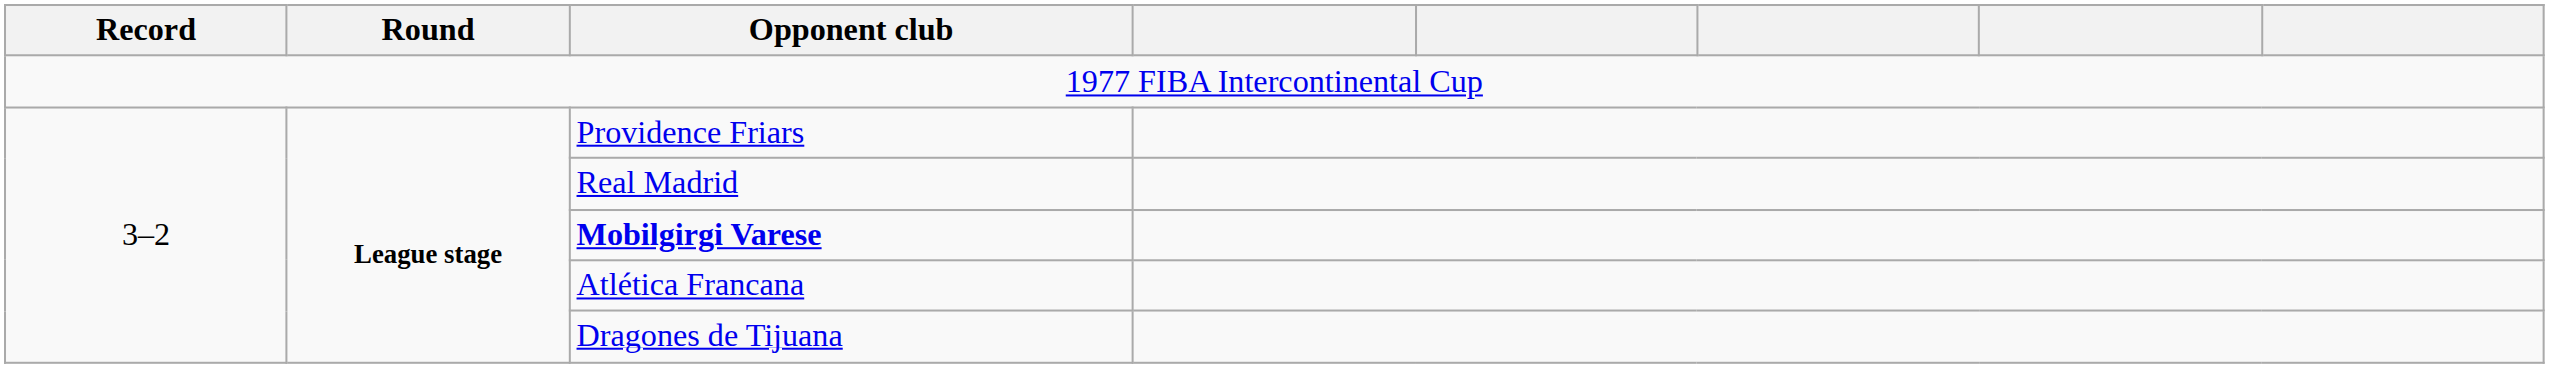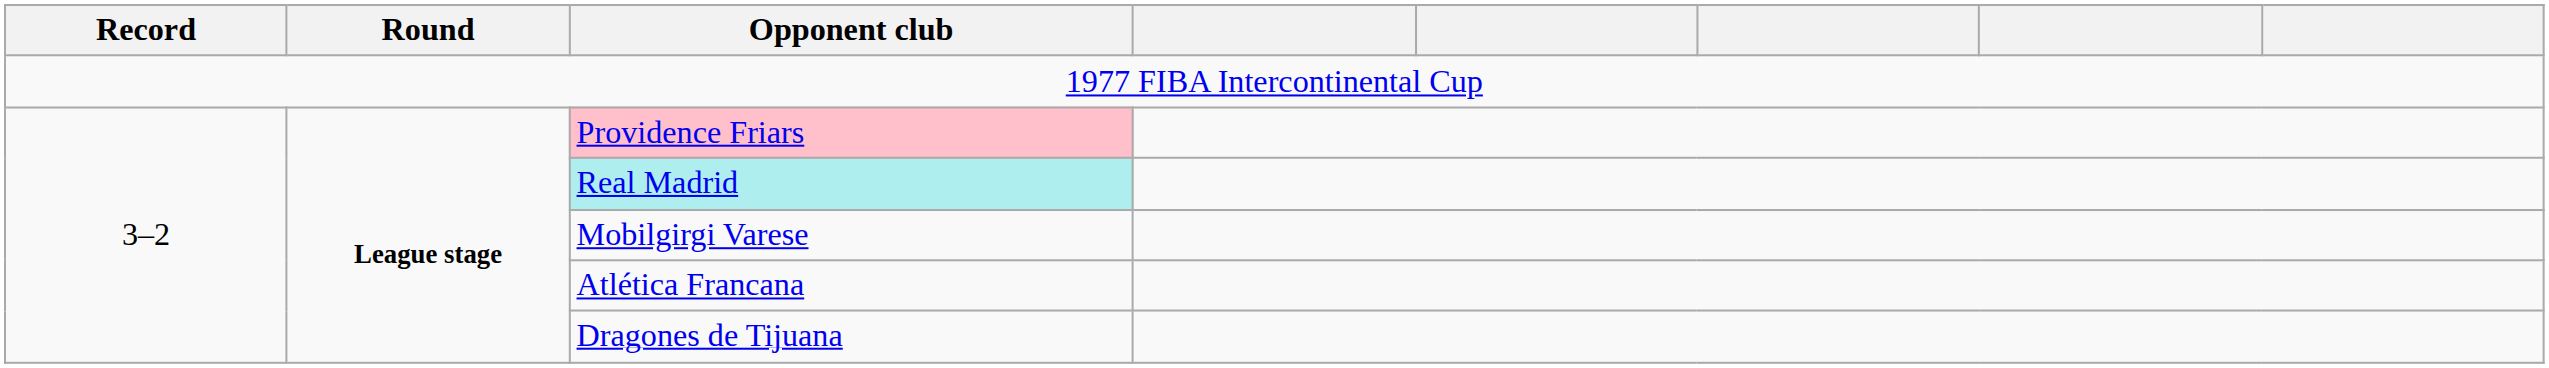(690, 132) no background -> (690, 132) pink background
(657, 183) no background -> (657, 183) paleturquoise background
(699, 234) bold -> (693, 234) normal
